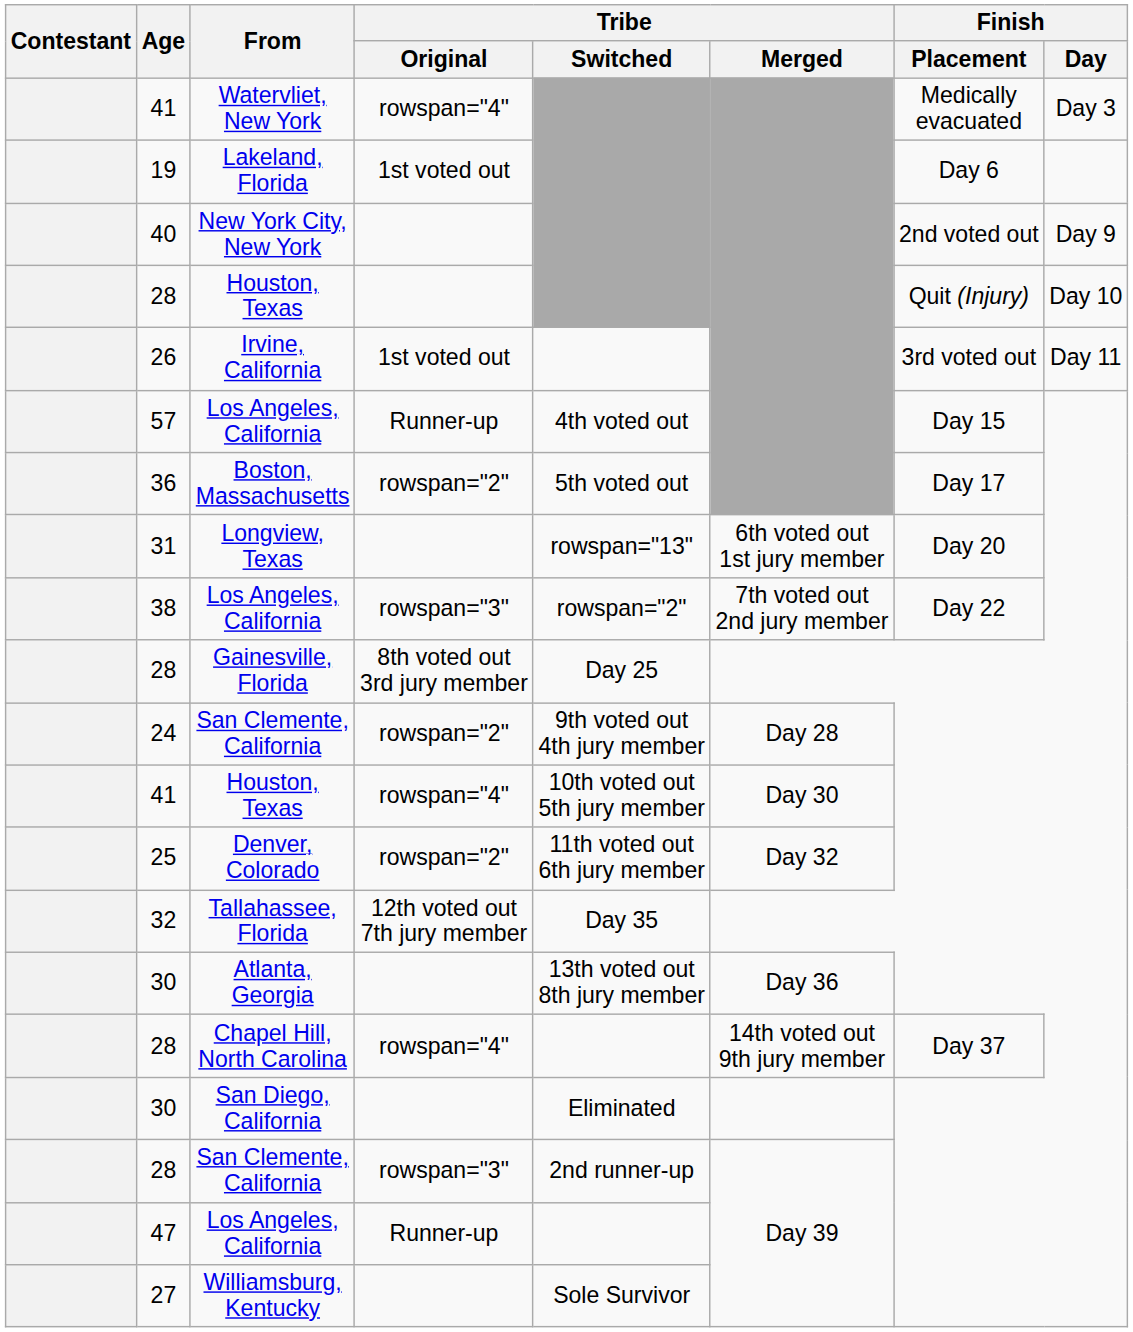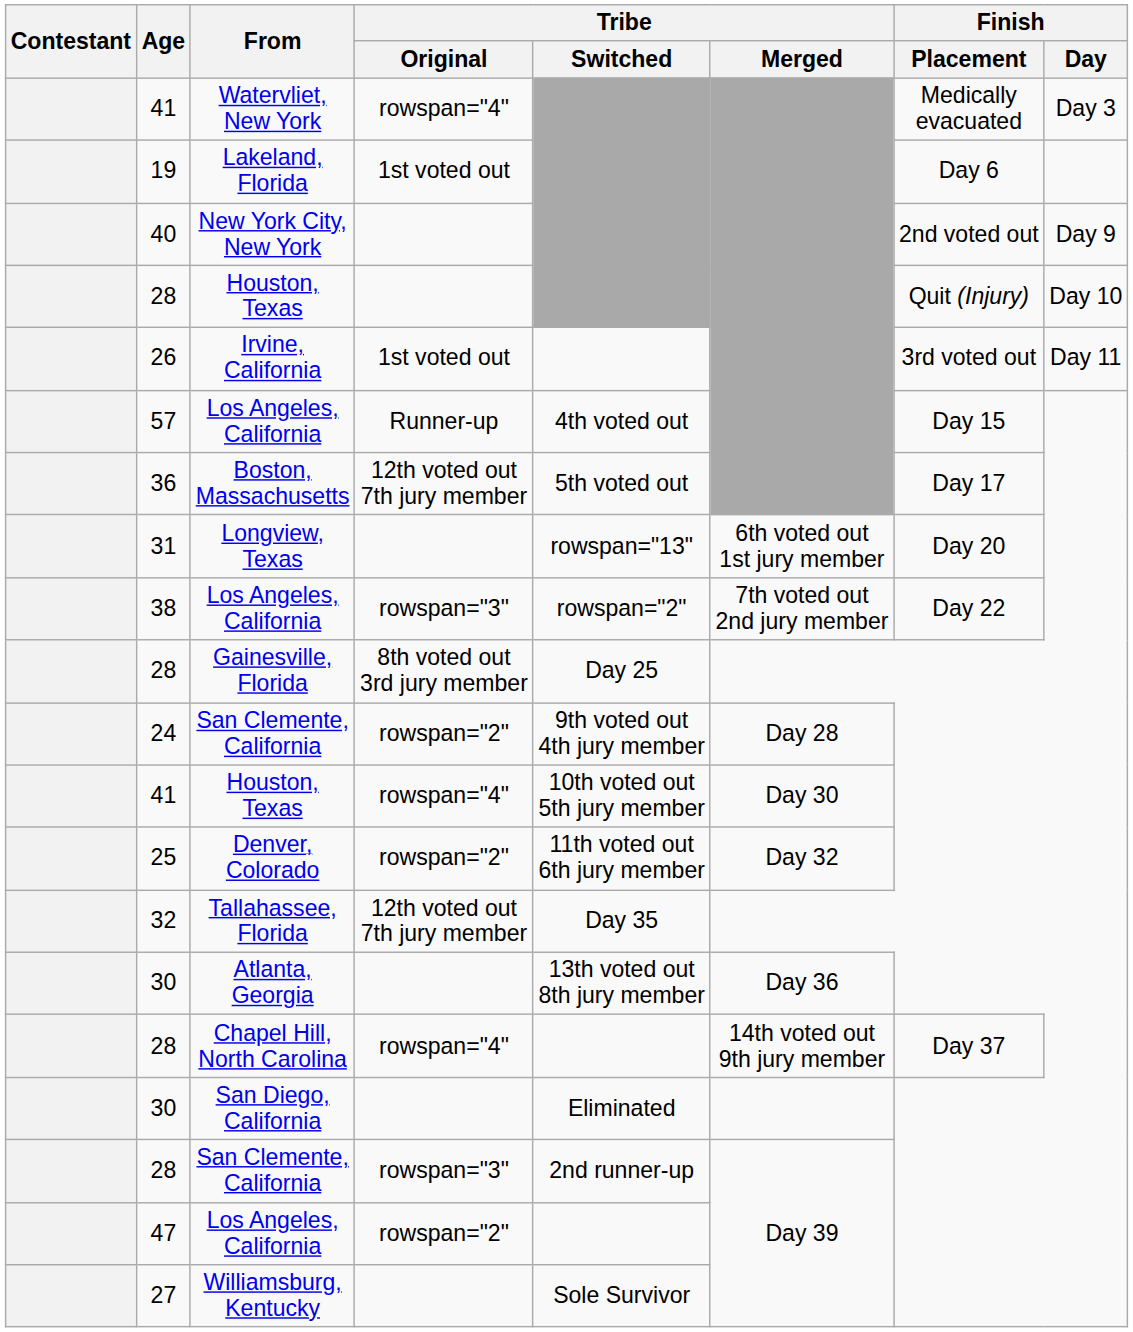(444, 483) rowspan="2" -> (444, 483) 12th voted out 7th jury member
(444, 1233) Runner-up -> (444, 1233) rowspan="2"
